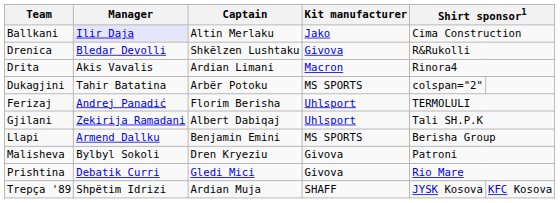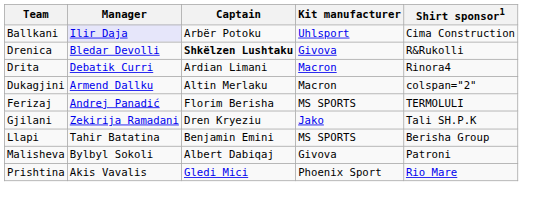(232, 33) Altin Merlaku -> (222, 33) Arbër Potoku
(317, 33) Jako -> (324, 33) Uhlsport
(245, 51) normal -> (239, 51) bold
(115, 68) Akis Vavalis -> (112, 68) Debatik Curri
(121, 85) Tahir Batatina -> (112, 85) Armend Dallku
(229, 85) Arbër Potoku -> (226, 85) Altin Merlaku
(333, 85) MS SPORTS -> (317, 85) Macron
(330, 103) Uhlsport -> (327, 103) MS SPORTS
(235, 120) Albert Dabiqaj -> (222, 120) Dren Kryeziu
(330, 120) Uhlsport -> (311, 120) Jako
(118, 137) Armend Dallku -> (115, 137) Tahir Batatina
(229, 155) Dren Kryeziu -> (229, 155) Albert Dabiqaj
(118, 172) Debatik Curri -> (108, 172) Akis Vavalis
(324, 172) Givova -> (340, 172) Phoenix Sport
- row: (39, 190)
